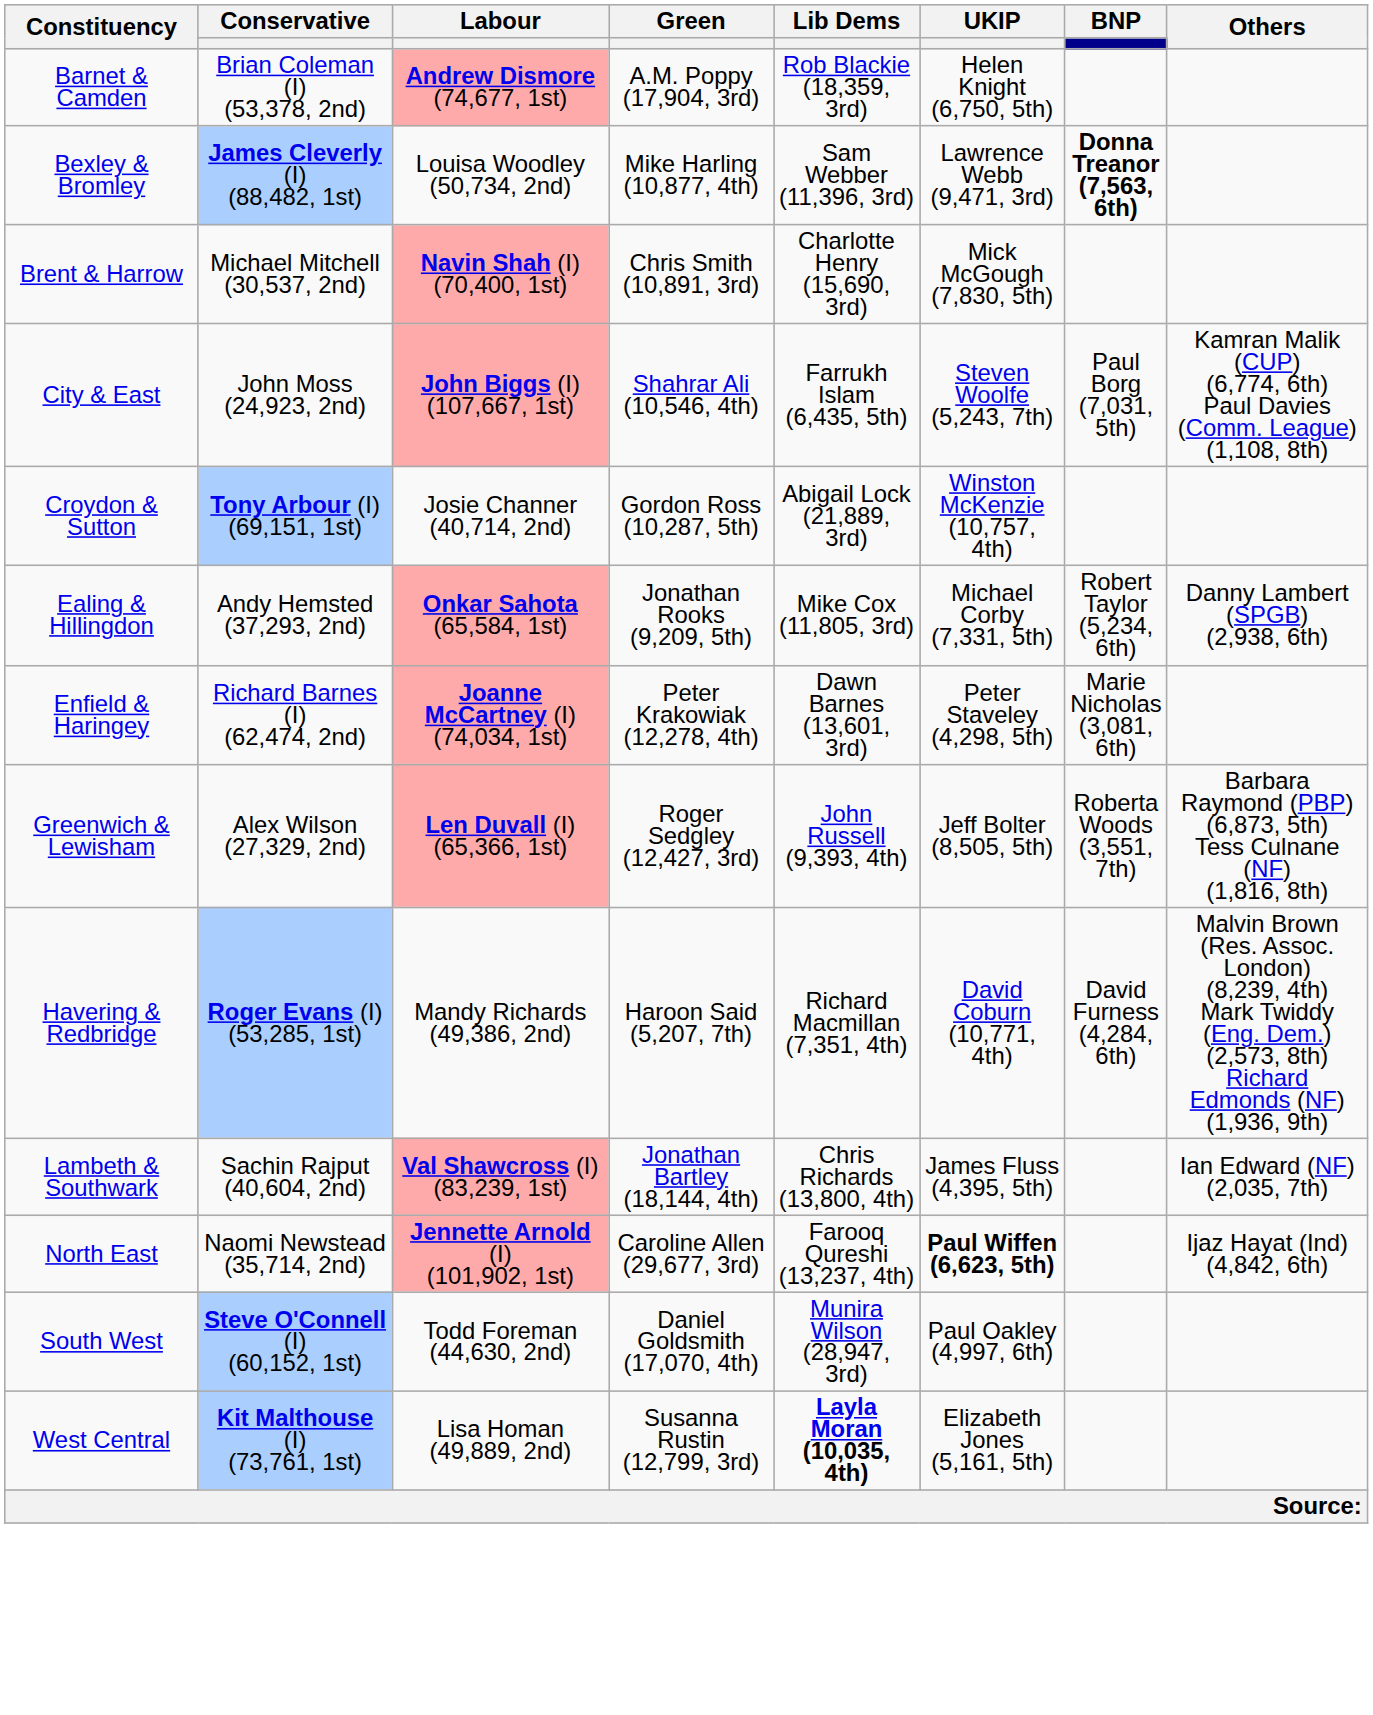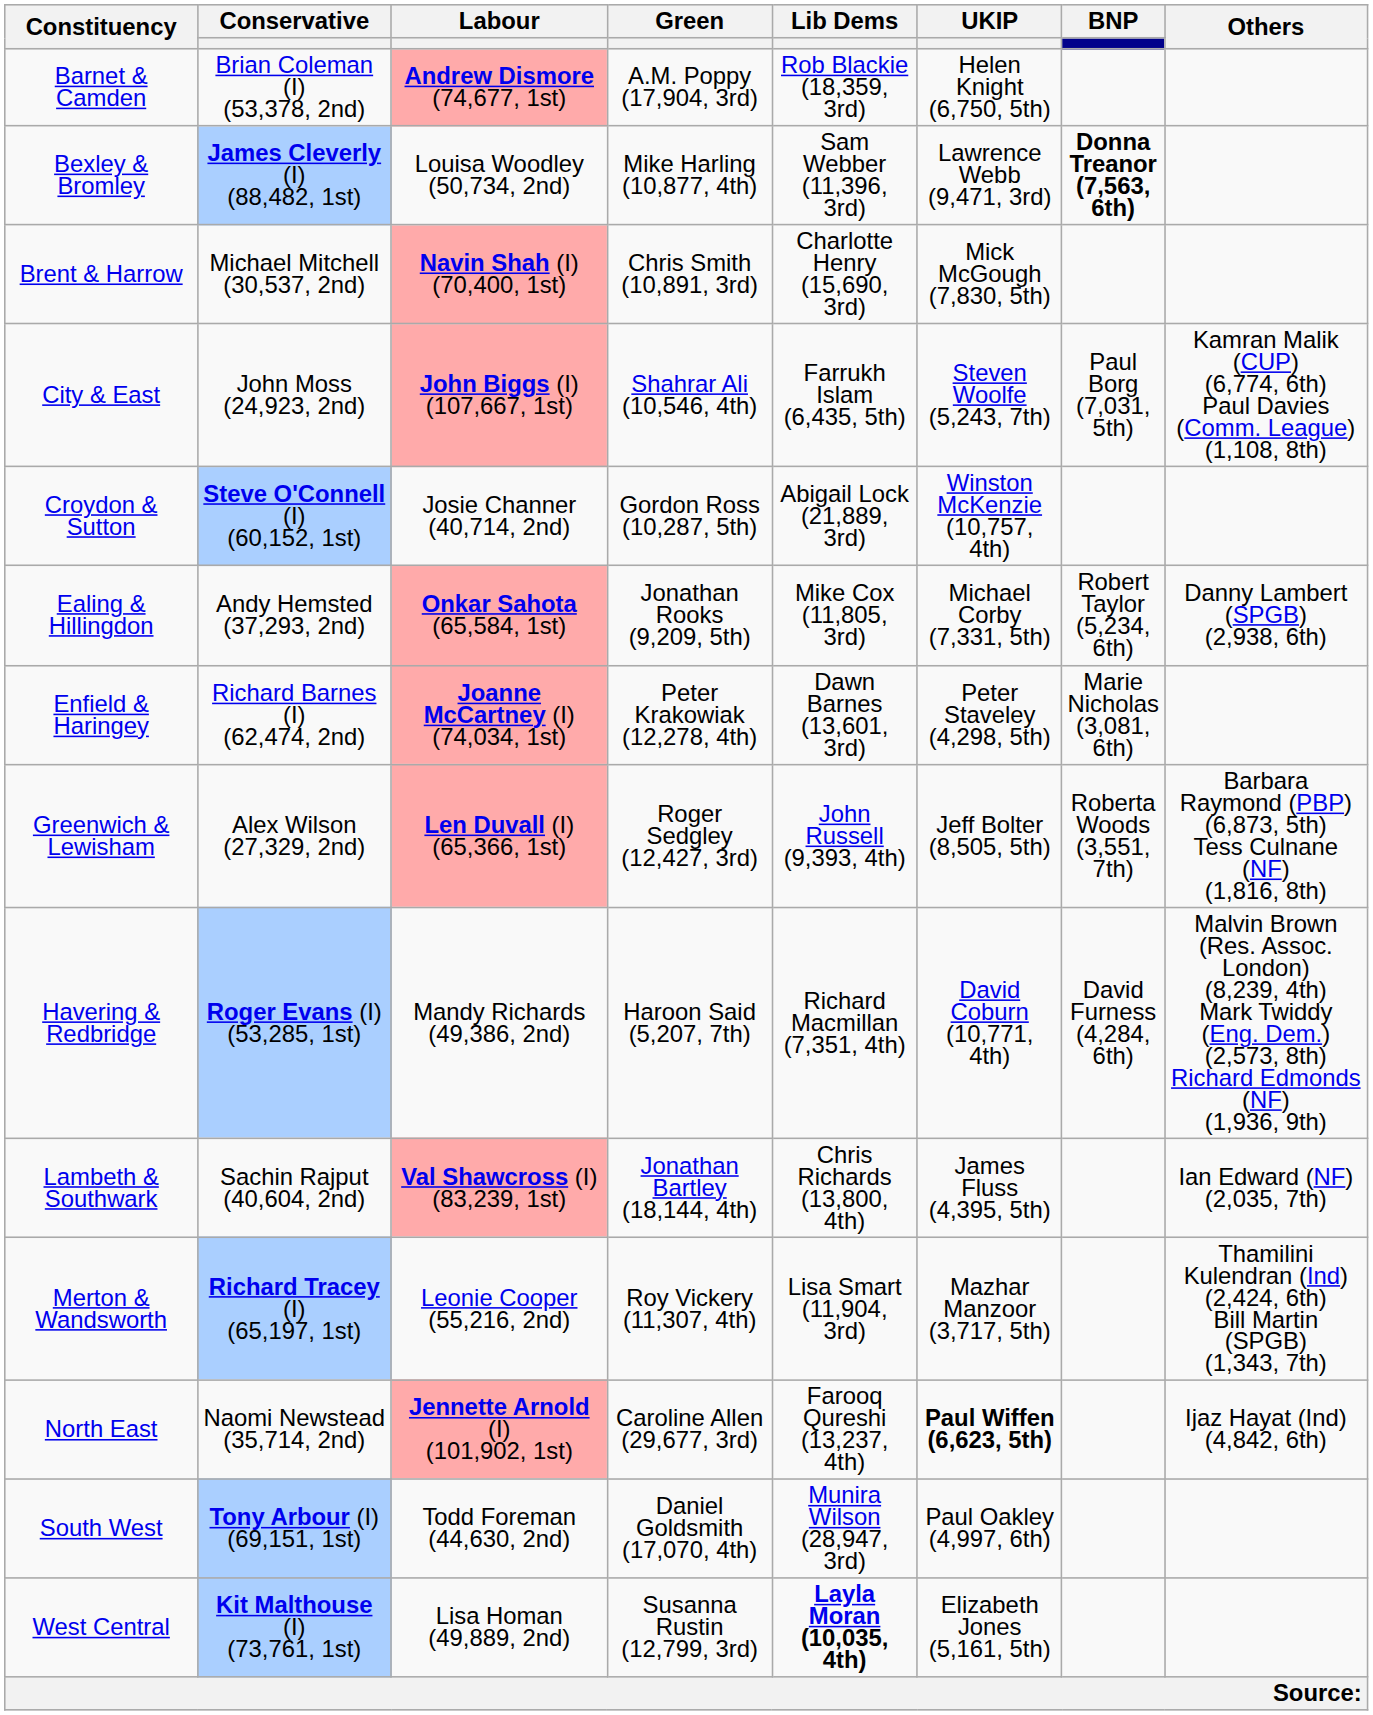(295, 516) Tony Arbour (I) (69,151, 1st) -> (294, 516) Steve O'Connell (I) (60,152, 1st)
+ row: (101, 1308)
(295, 1341) Steve O'Connell (I) (60,152, 1st) -> (294, 1528) Tony Arbour (I) (69,151, 1st)
